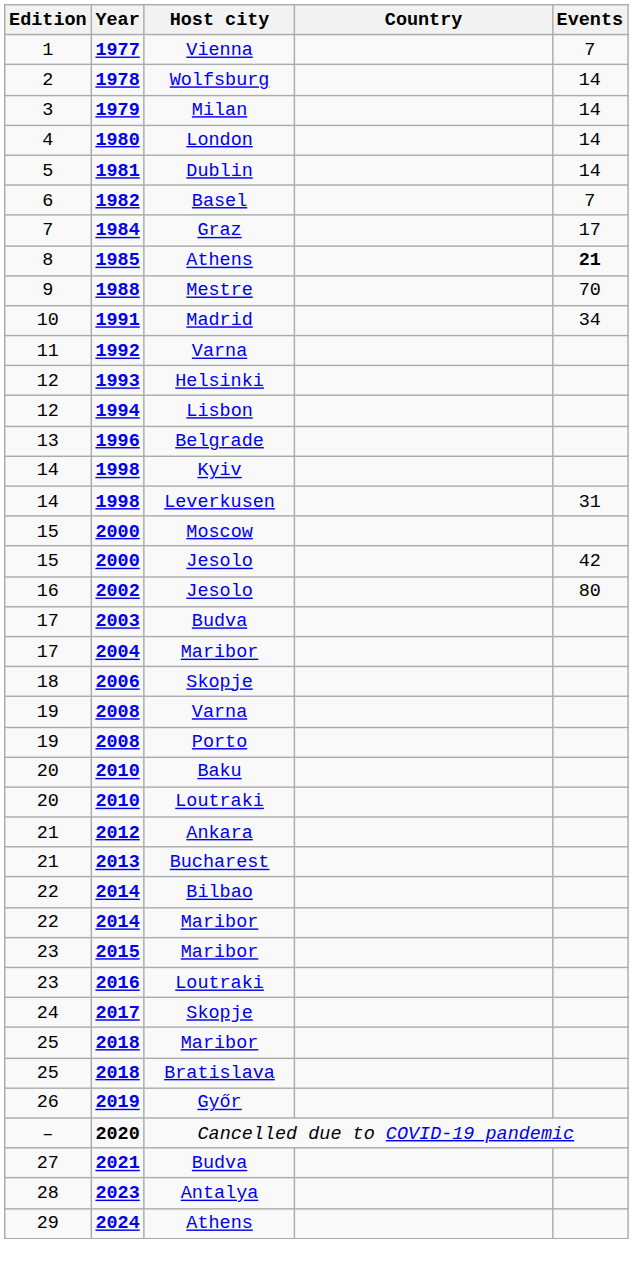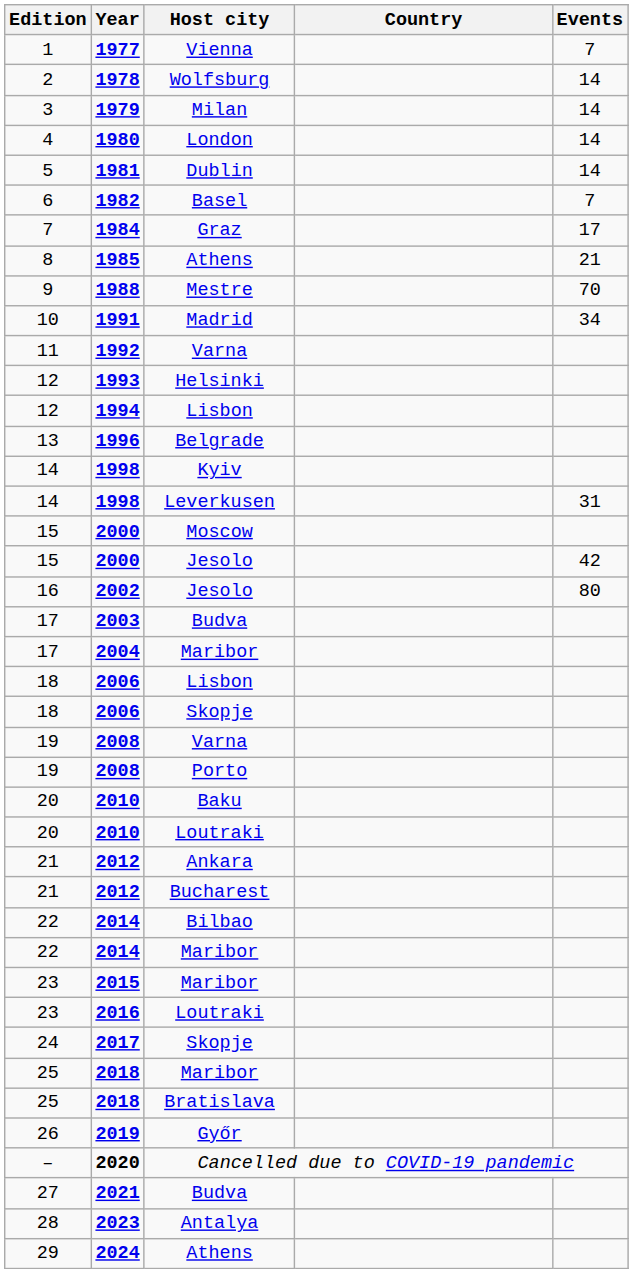(590, 260) bold -> (590, 260) normal
+ row: (48, 682)
(118, 862) 2013 -> (118, 892) 2012
